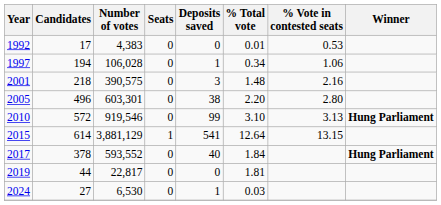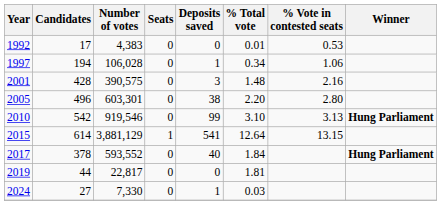(82, 81) 218 -> (82, 81) 428
(82, 117) 572 -> (82, 117) 542
(129, 191) 6,530 -> (129, 191) 7,330
